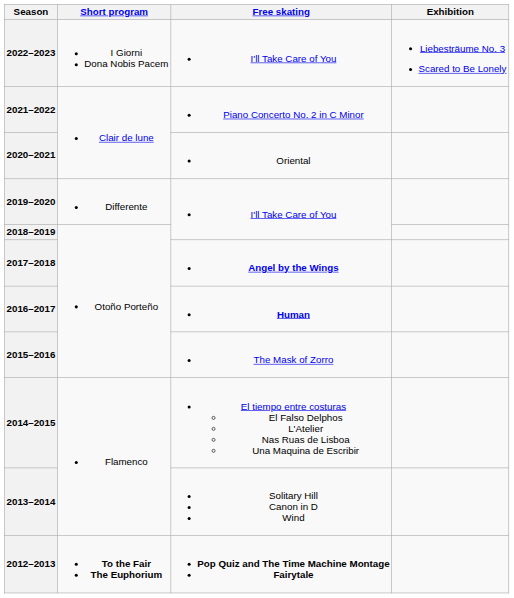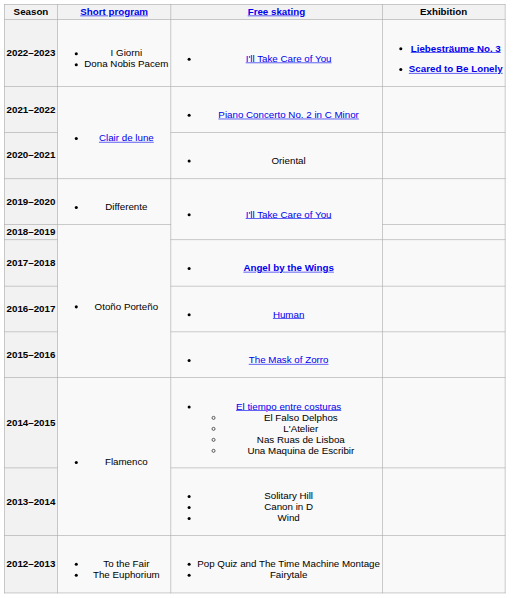(450, 59) normal -> (444, 59) bold
(281, 314) bold -> (276, 314) normal
(114, 570) bold -> (114, 570) normal
(281, 570) bold -> (276, 570) normal
